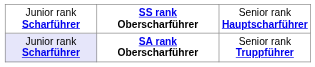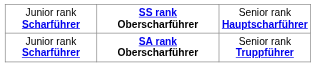(51, 47) lavender background -> (51, 47) no background
